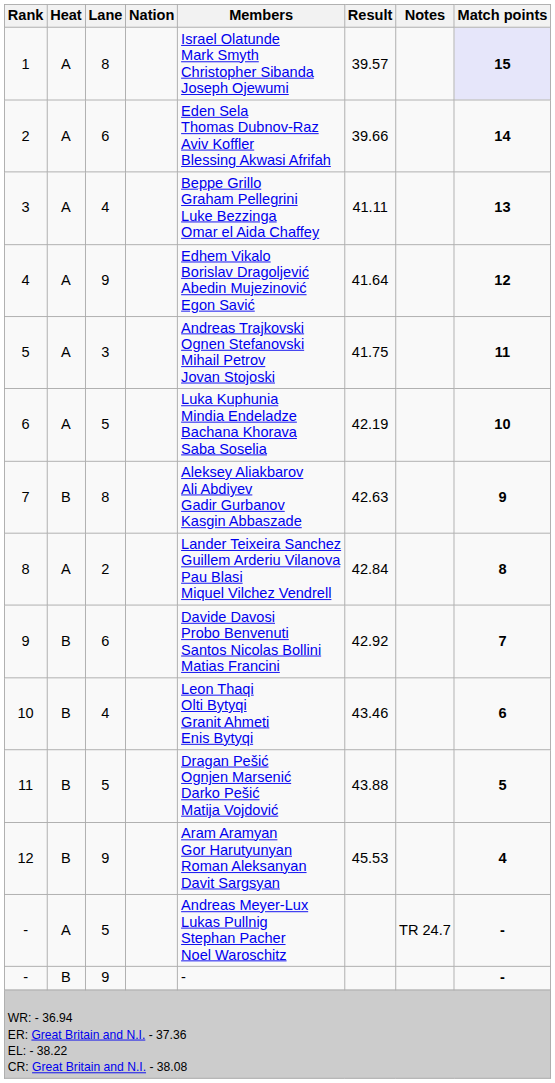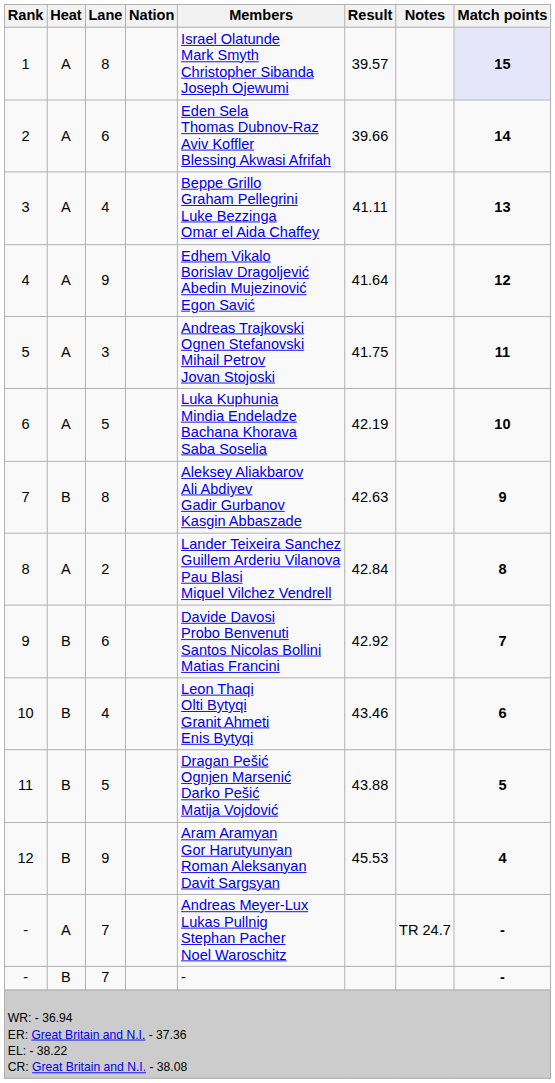(105, 930) 5 -> (105, 930) 7
(105, 978) 9 -> (105, 978) 7
